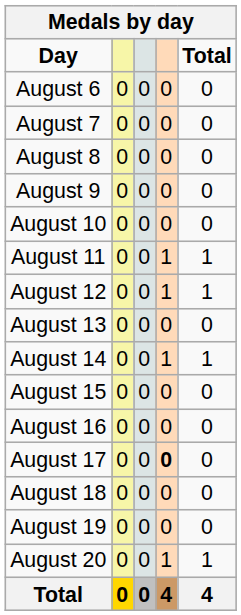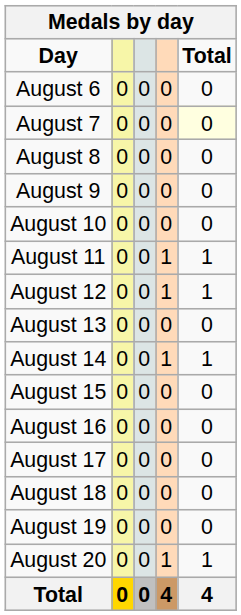(207, 123) no background -> (207, 123) lightyellow background
(166, 459) bold -> (166, 459) normal
